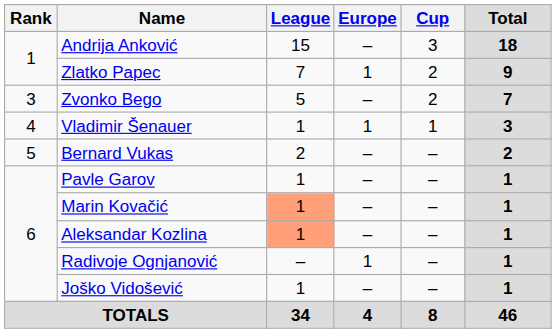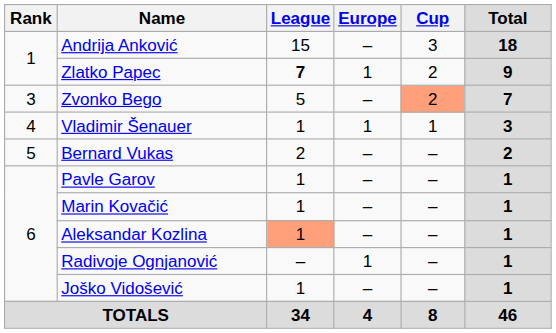(301, 72) normal -> (301, 72) bold
(433, 99) no background -> (433, 99) lightsalmon background
(301, 207) lightsalmon background -> (301, 207) no background
